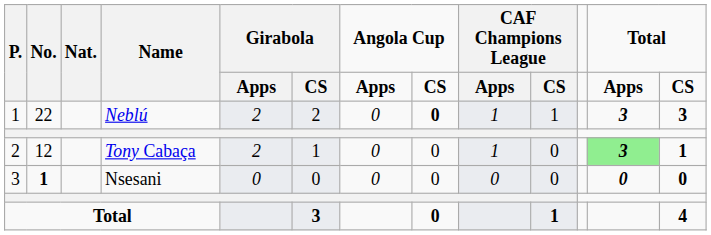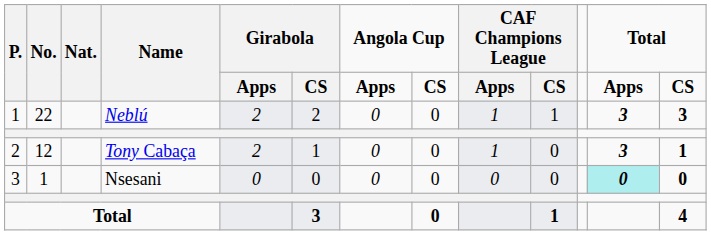(435, 114) bold -> (435, 114) normal
(623, 151) lightgreen background -> (623, 151) no background
(44, 179) bold -> (44, 179) normal
(623, 179) no background -> (623, 179) paleturquoise background
